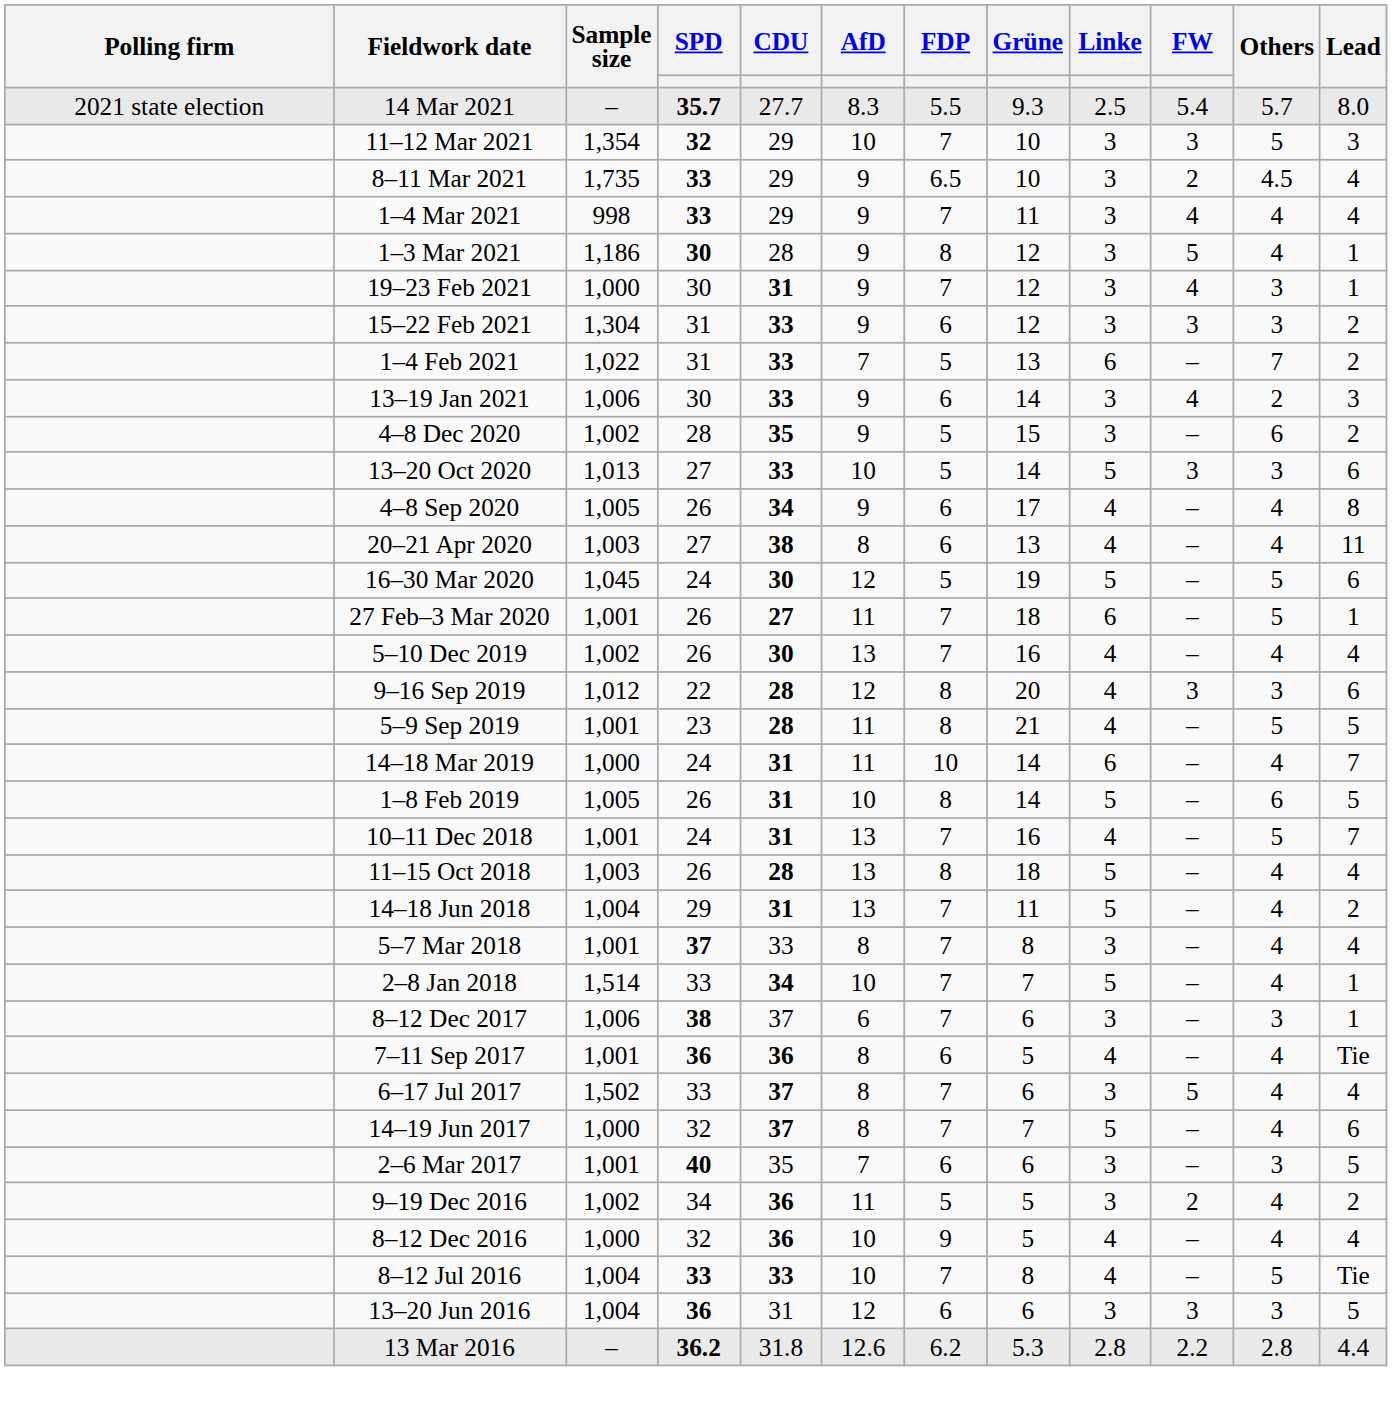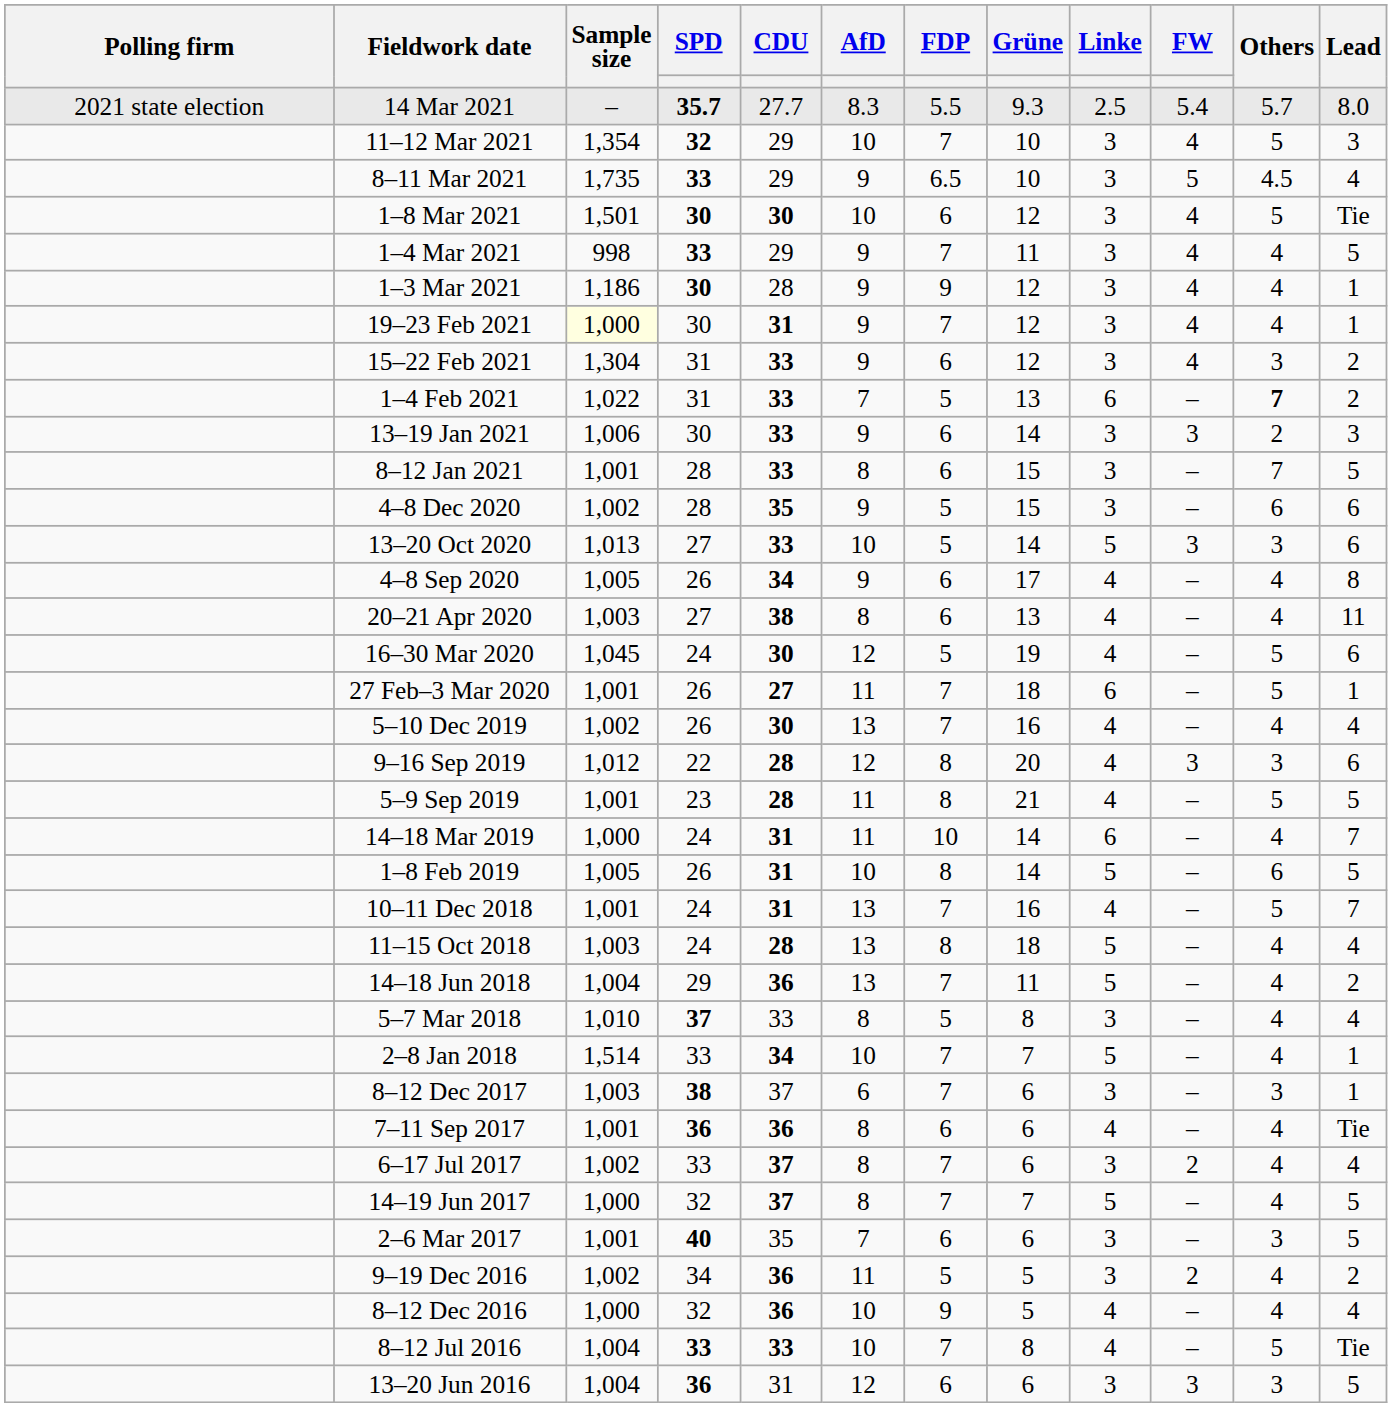(1192, 142) 3 -> (1192, 142) 4
(1192, 179) 2 -> (1192, 179) 5
+ row: (449, 215)
(1353, 215) 4 -> (1353, 252) 5
(946, 252) 8 -> (946, 288) 9
(1192, 252) 5 -> (1192, 288) 4
(611, 288) no background -> (611, 325) lightyellow background
(1277, 288) 3 -> (1277, 325) 4
(1192, 325) 3 -> (1192, 361) 4
(1277, 361) normal -> (1277, 398) bold
(1192, 398) 4 -> (1192, 434) 3
+ row: (449, 471)
(1353, 434) 2 -> (1353, 508) 6
(1110, 581) 5 -> (1110, 654) 4
(699, 873) 26 -> (699, 946) 24
(781, 909) 31 -> (781, 982) 36
(611, 946) 1,001 -> (611, 1019) 1,010
(946, 946) 7 -> (946, 1019) 5
(611, 1019) 1,006 -> (611, 1092) 1,003
(1028, 1055) 5 -> (1028, 1128) 6
(611, 1092) 1,502 -> (611, 1165) 1,002
(1192, 1092) 5 -> (1192, 1165) 2
(1353, 1128) 6 -> (1353, 1201) 5
- row: (449, 1347)
